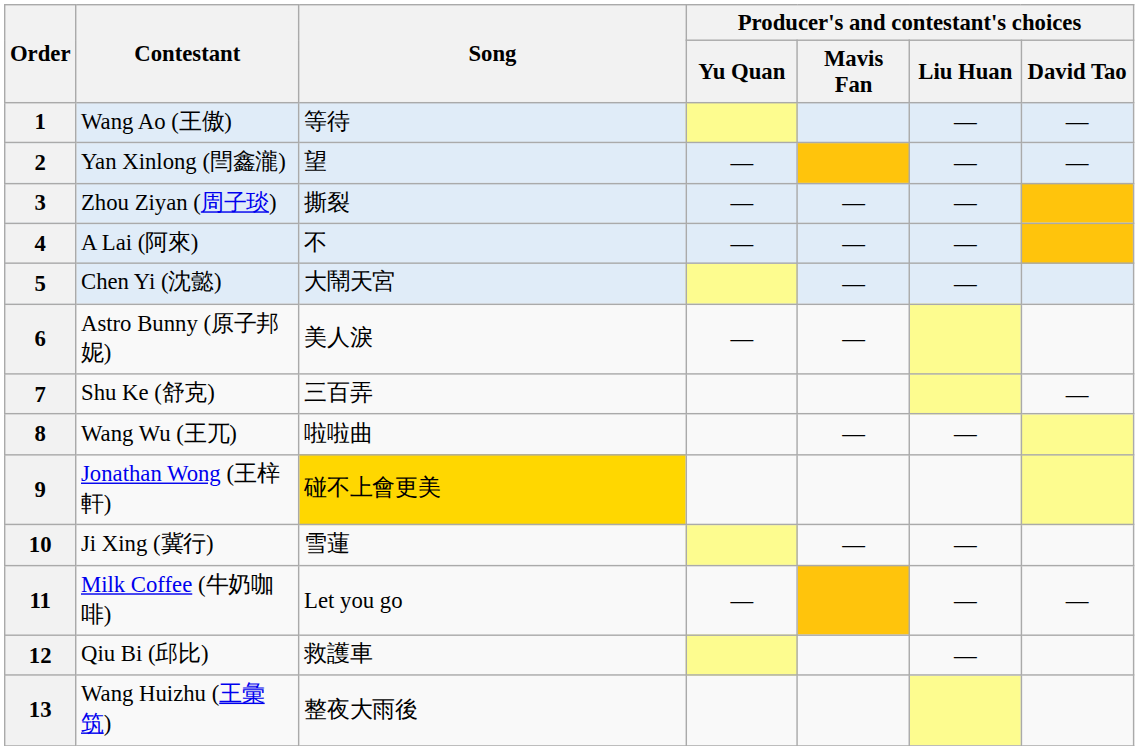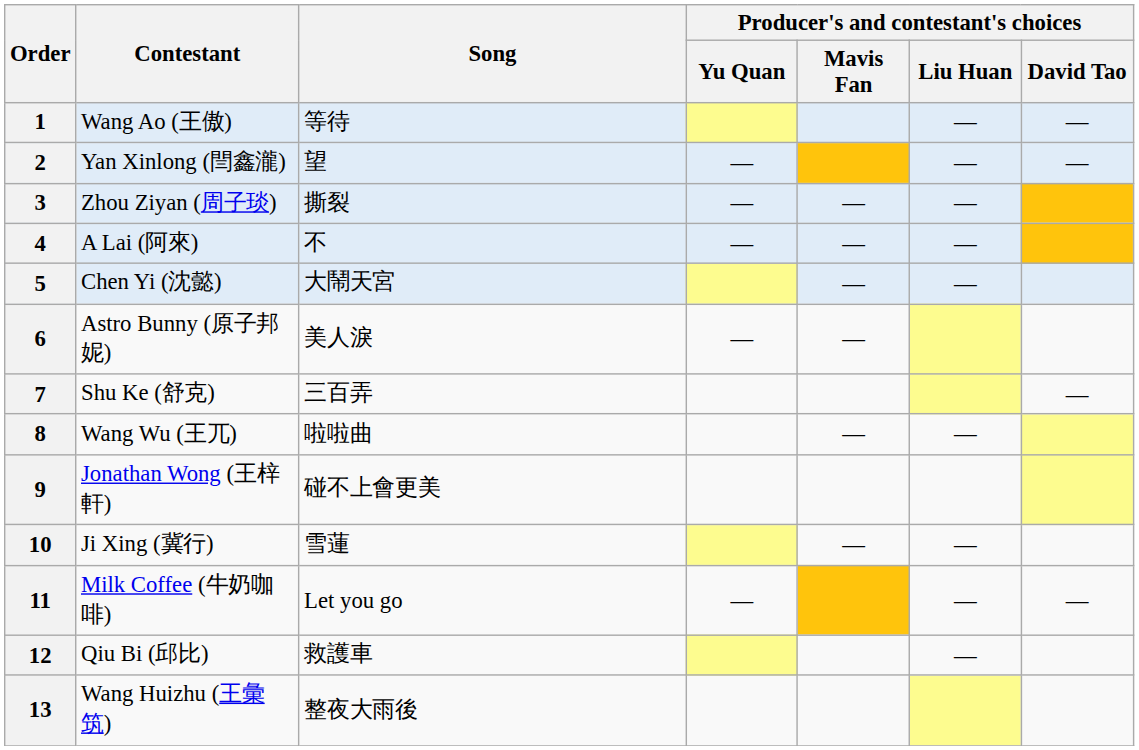(372, 488) gold background -> (372, 488) no background
